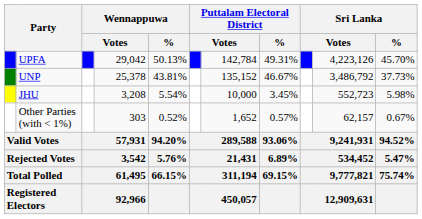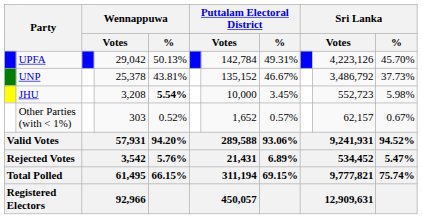(173, 94) normal -> (172, 94) bold
